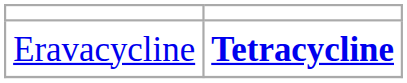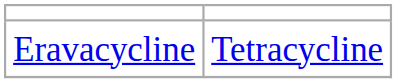(303, 48) bold -> (297, 48) normal
